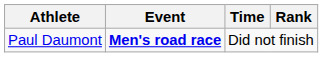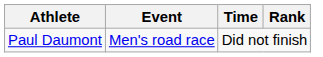(165, 40) bold -> (162, 40) normal
